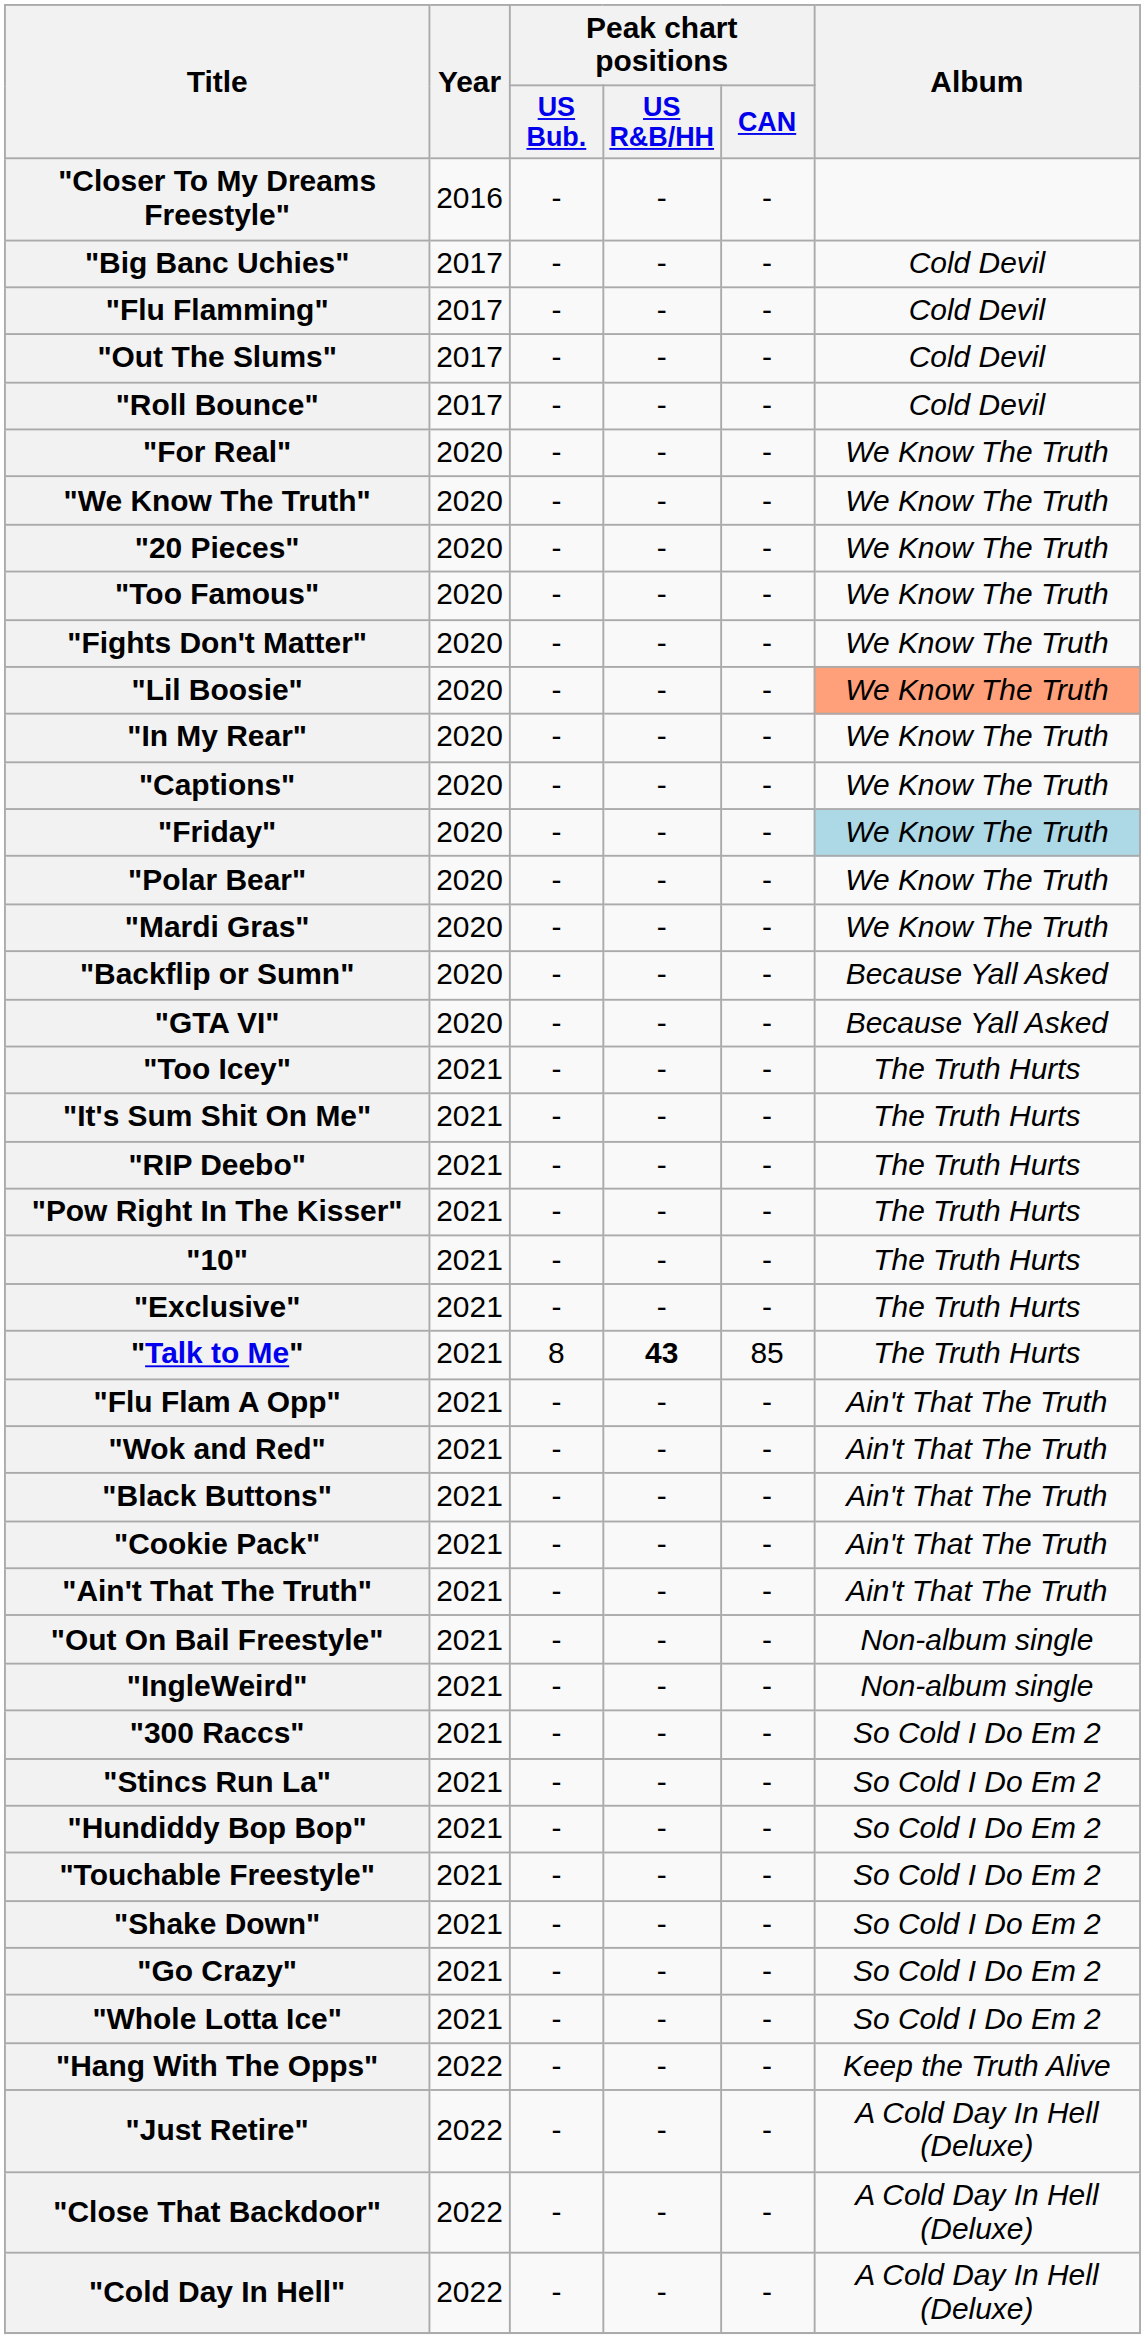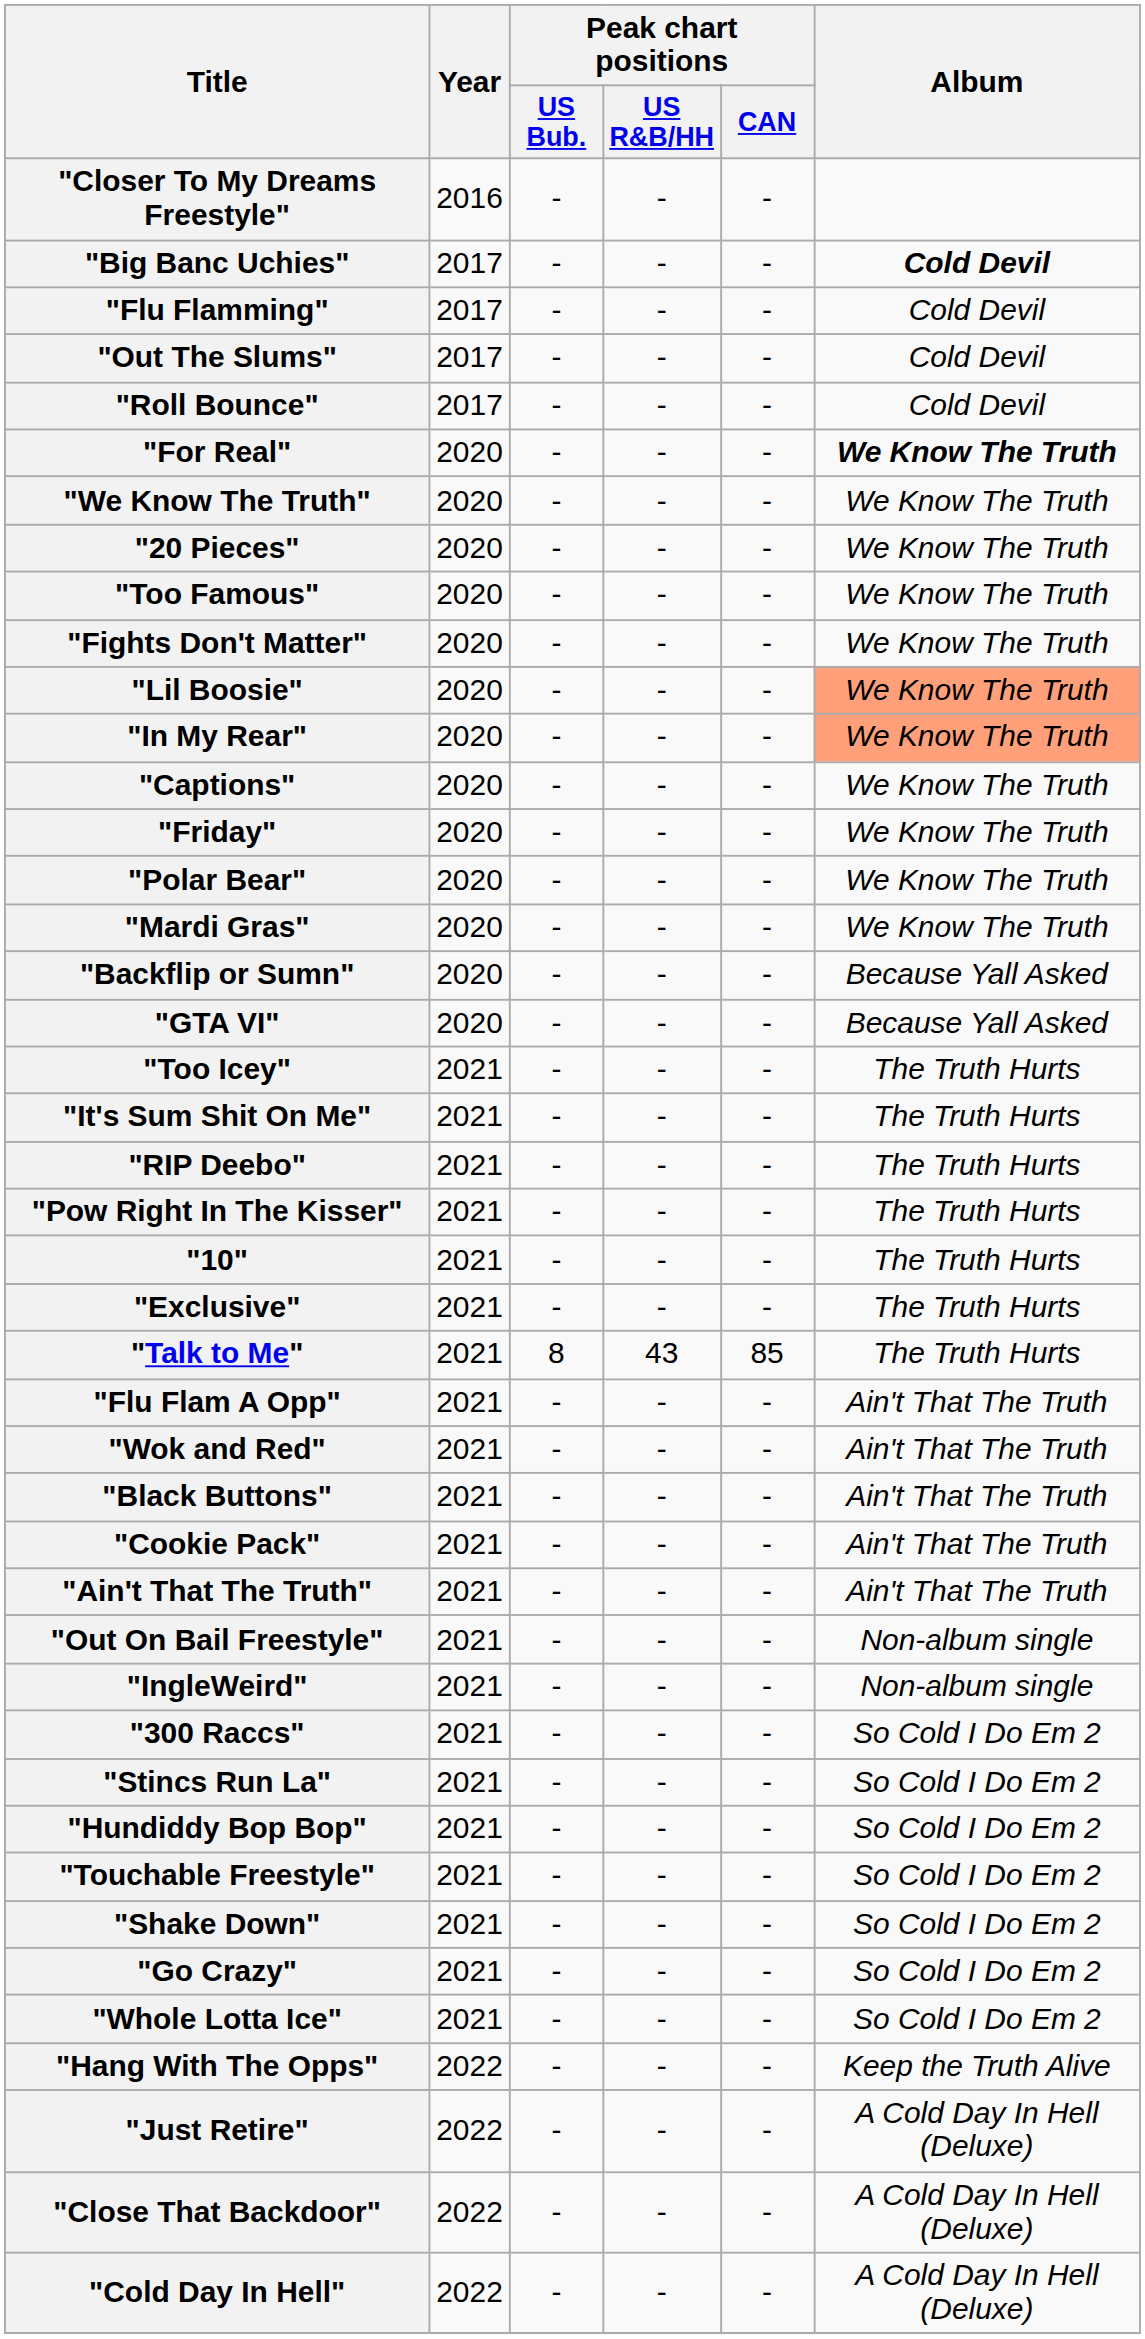(977, 262) normal -> (977, 262) bold
(977, 452) normal -> (977, 452) bold
(977, 737) no background -> (977, 737) lightsalmon background
(977, 832) lightblue background -> (977, 832) no background
(662, 1354) bold -> (662, 1354) normal
